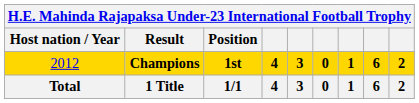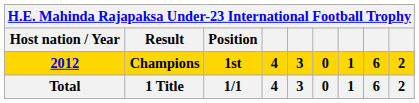(65, 63) normal -> (65, 63) bold
